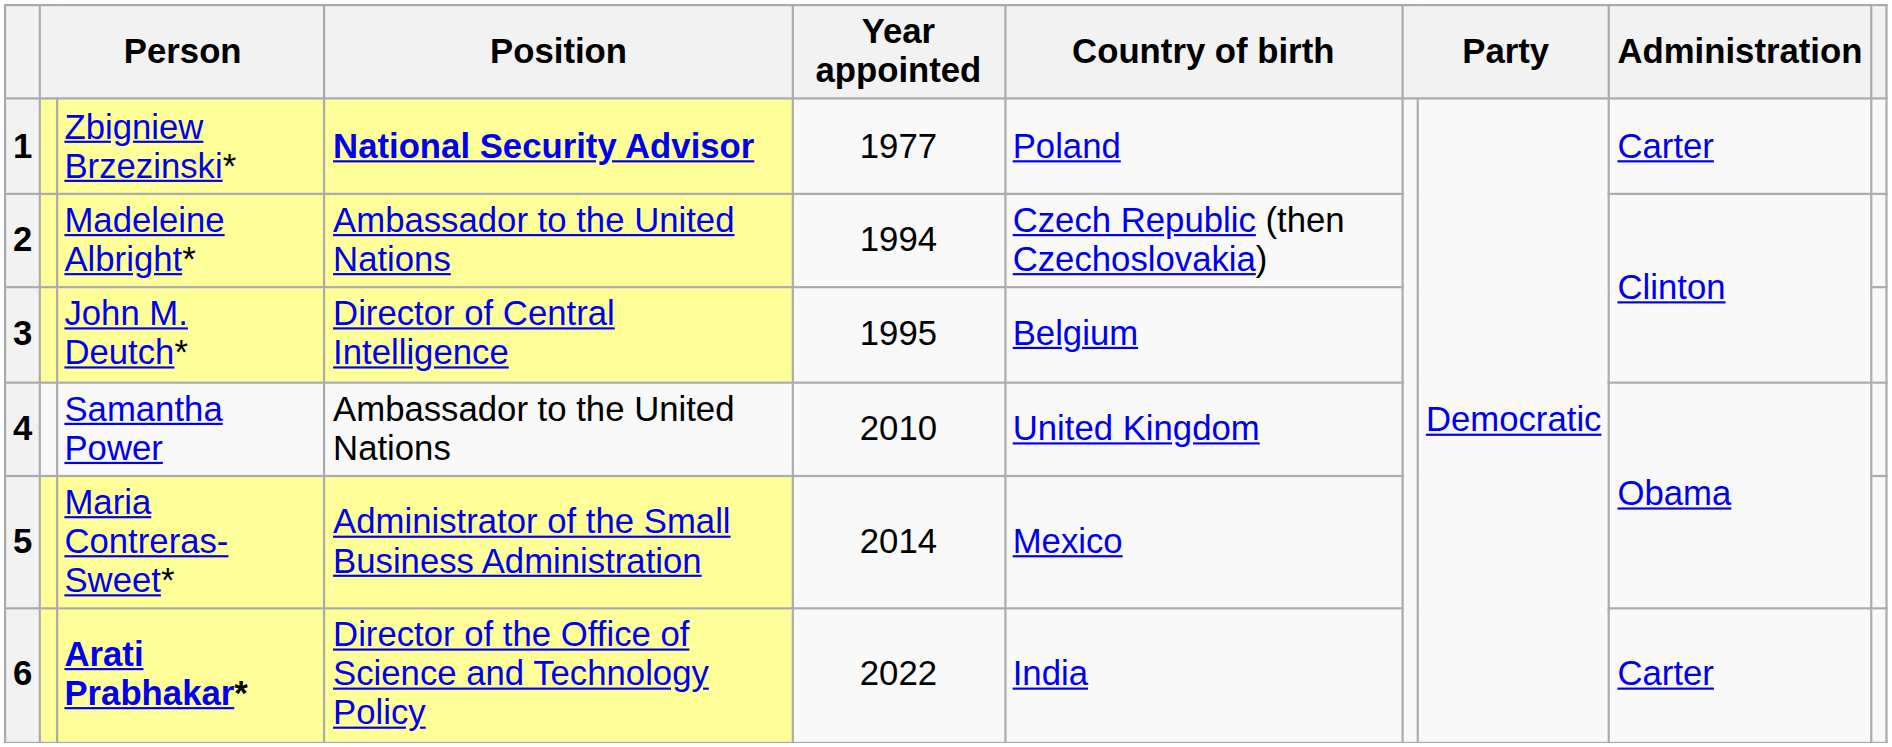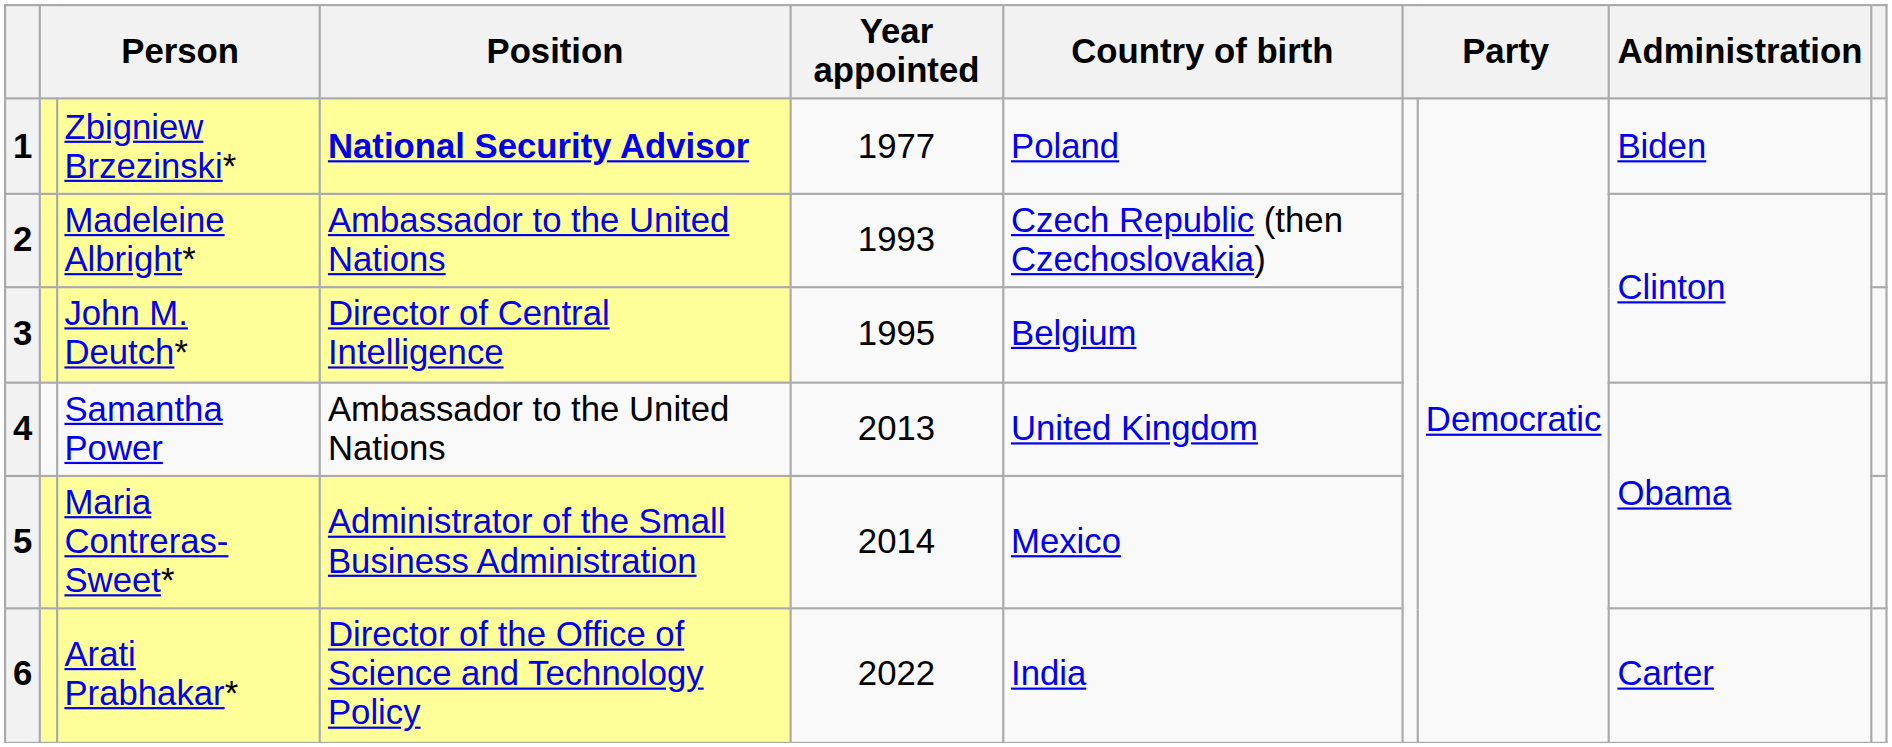(1666, 145) Carter -> (1662, 145) Biden
(898, 239) 1994 -> (896, 239) 1993
(898, 428) 2010 -> (896, 428) 2013
(156, 674) bold -> (151, 674) normal
